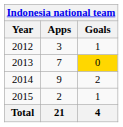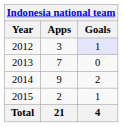(98, 46) no background -> (98, 46) lavender background
(98, 63) gold background -> (98, 63) no background
